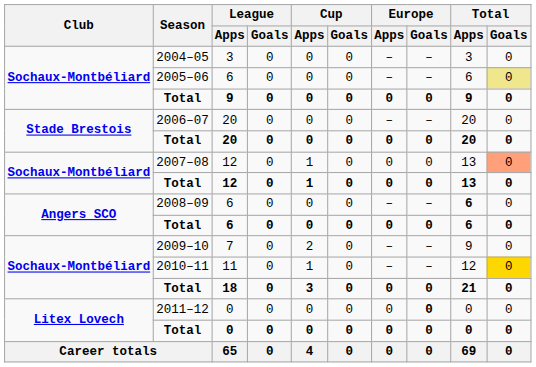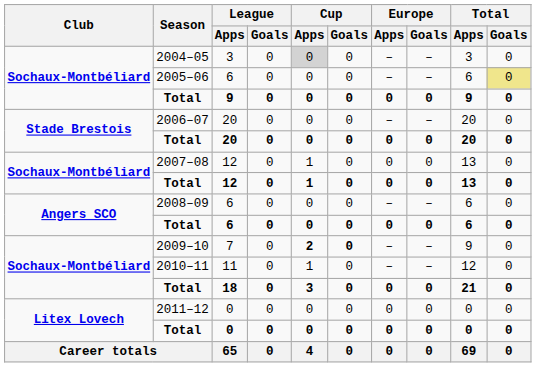(309, 57) no background -> (309, 57) lightgrey background
(509, 162) lightsalmon background -> (509, 162) no background
(469, 204) bold -> (469, 204) normal
(309, 246) normal -> (309, 246) bold
(349, 246) normal -> (349, 246) bold
(509, 267) gold background -> (509, 267) no background
(429, 309) bold -> (429, 309) normal
